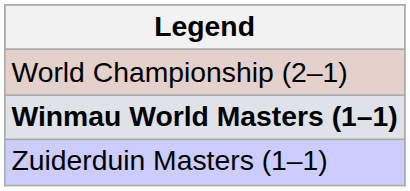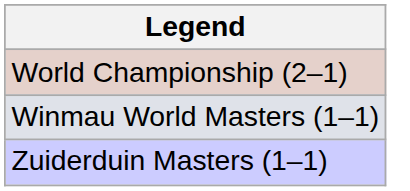(205, 116) bold -> (195, 116) normal
